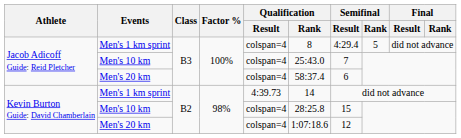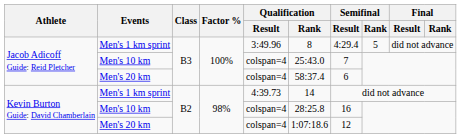(266, 45) colspan=4 -> (266, 45) 3:49.96
(346, 109) 15 -> (346, 109) 16
